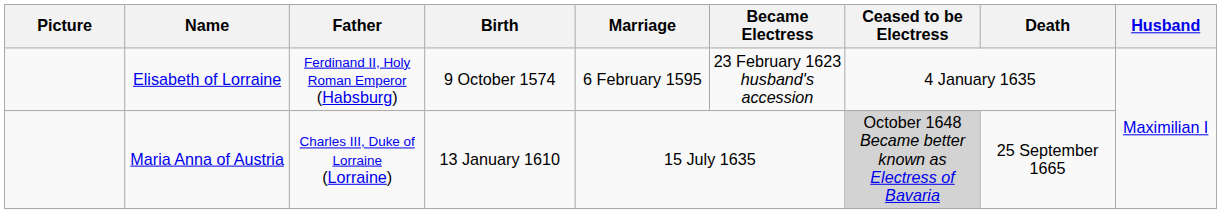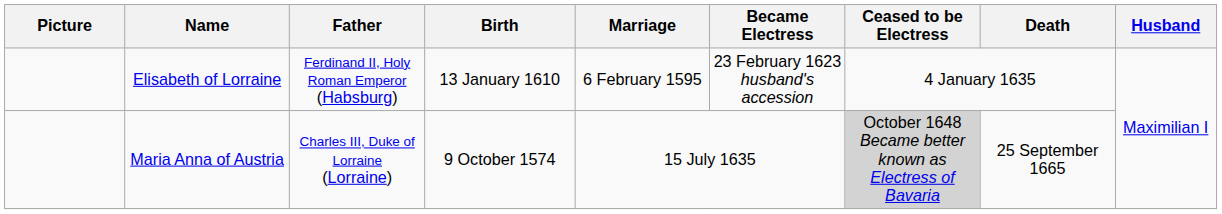(500, 79) 9 October 1574 -> (500, 79) 13 January 1610
(500, 159) 13 January 1610 -> (500, 159) 9 October 1574
